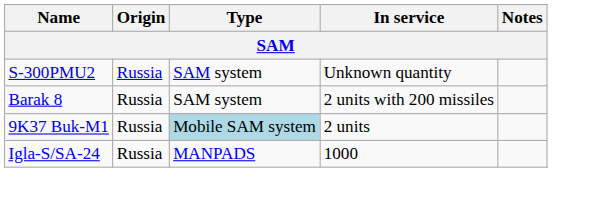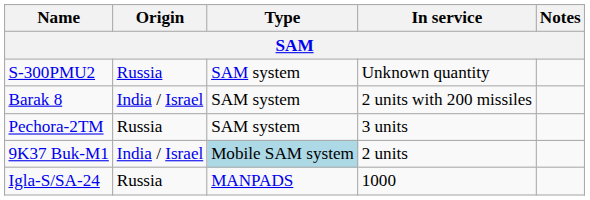(140, 99) Russia -> (160, 99) India / Israel
+ row: (56, 126)
(140, 126) Russia -> (160, 153) India / Israel
